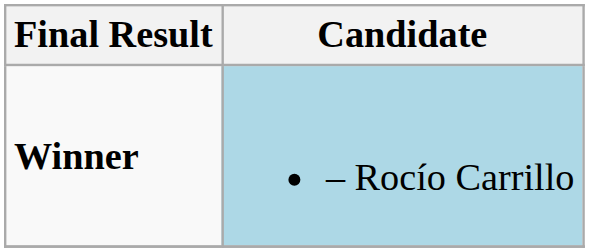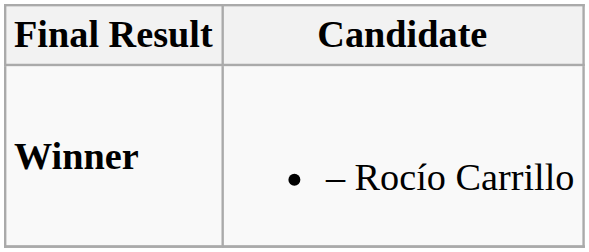(402, 177) lightblue background -> (402, 177) no background
